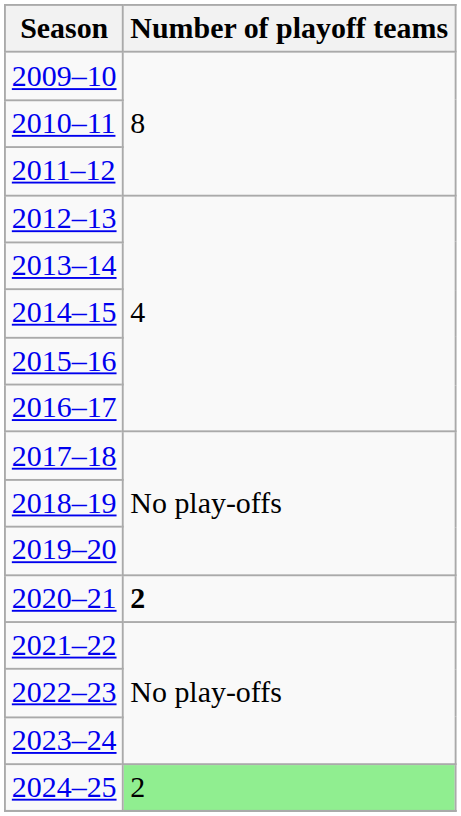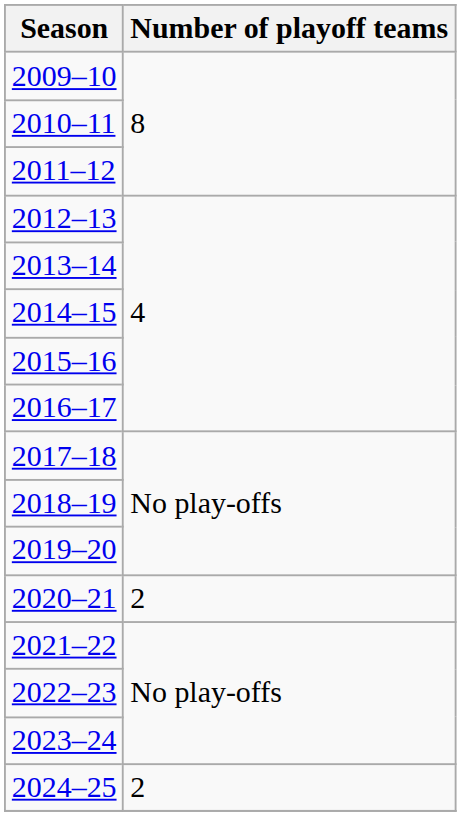(138, 597) bold -> (138, 597) normal
(138, 787) lightgreen background -> (138, 787) no background
